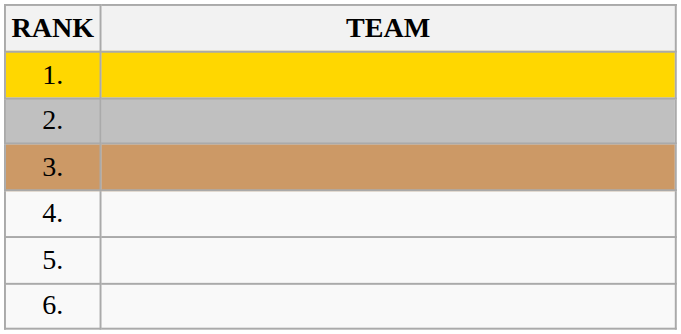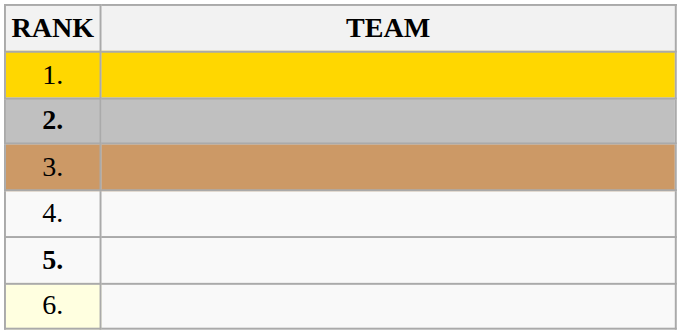(53, 120) normal -> (53, 120) bold
(53, 259) normal -> (53, 259) bold
(53, 305) no background -> (53, 305) lightyellow background
